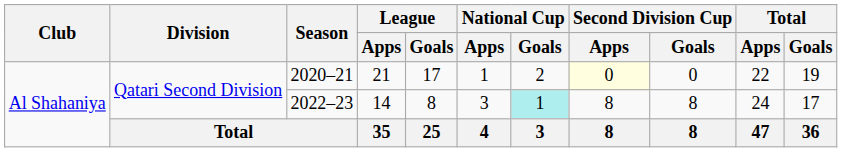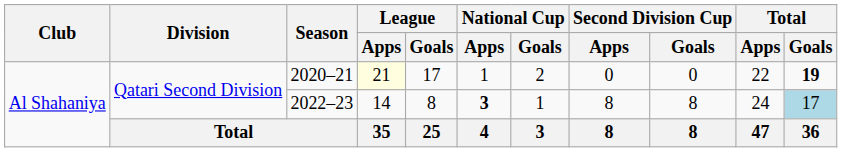(381, 75) no background -> (381, 75) lightyellow background
(609, 75) lightyellow background -> (609, 75) no background
(811, 75) normal -> (811, 75) bold
(484, 103) normal -> (484, 103) bold
(540, 103) paleturquoise background -> (540, 103) no background
(811, 103) no background -> (811, 103) lightblue background
